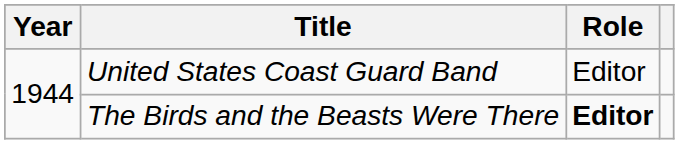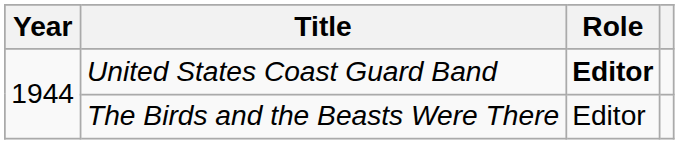(609, 71) normal -> (613, 71) bold
(613, 116) bold -> (609, 116) normal
